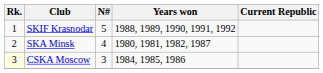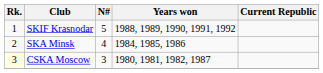(163, 44) 1980, 1981, 1982, 1987 -> (150, 44) 1984, 1985, 1986
(150, 60) 1984, 1985, 1986 -> (163, 60) 1980, 1981, 1982, 1987
